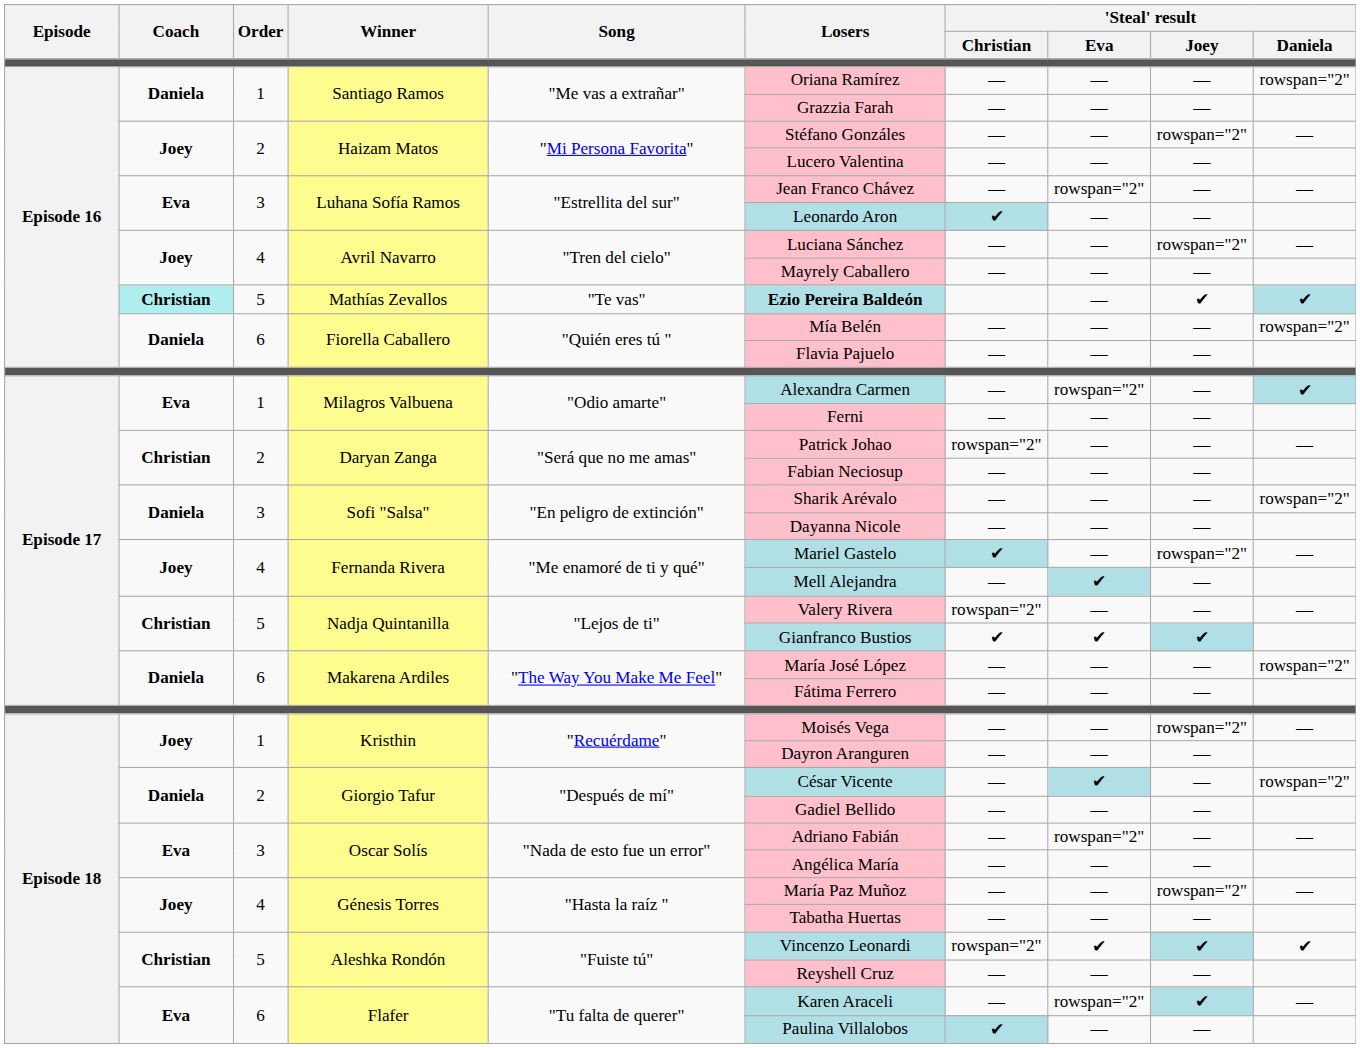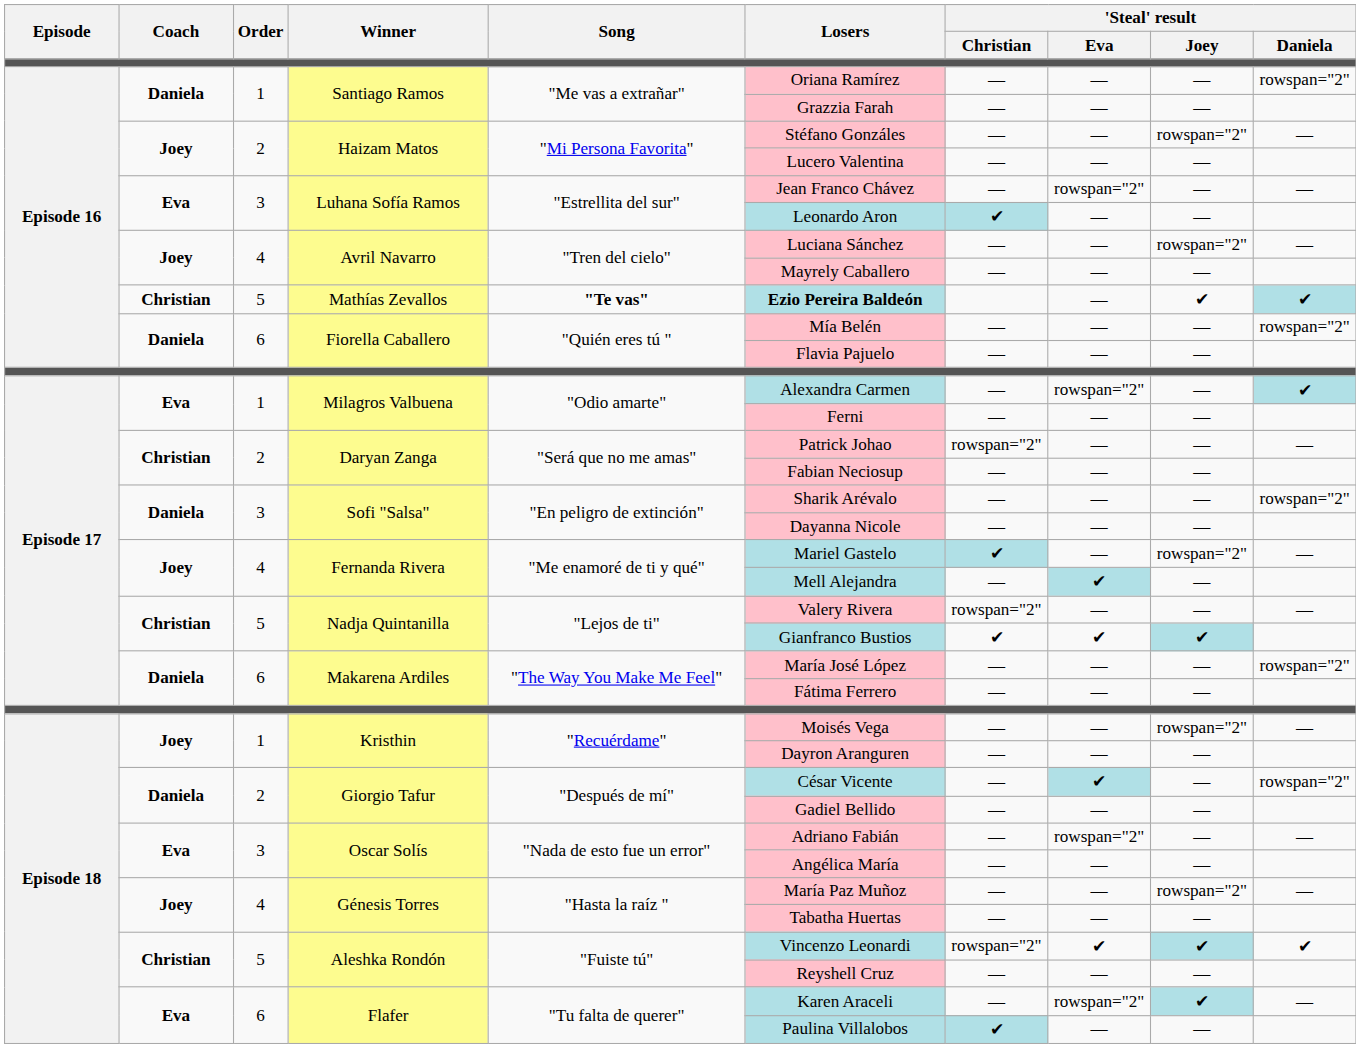(176, 299) paleturquoise background -> (176, 299) no background
(617, 299) normal -> (617, 299) bold
